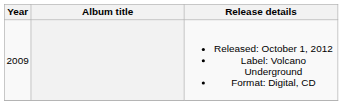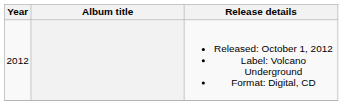(18, 60) 2009 -> (18, 60) 2012
